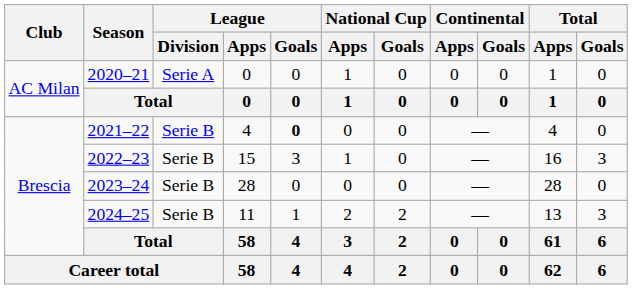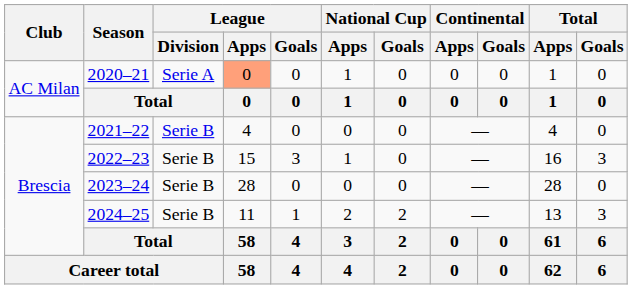(247, 74) no background -> (247, 74) lightsalmon background
(296, 130) bold -> (296, 130) normal
